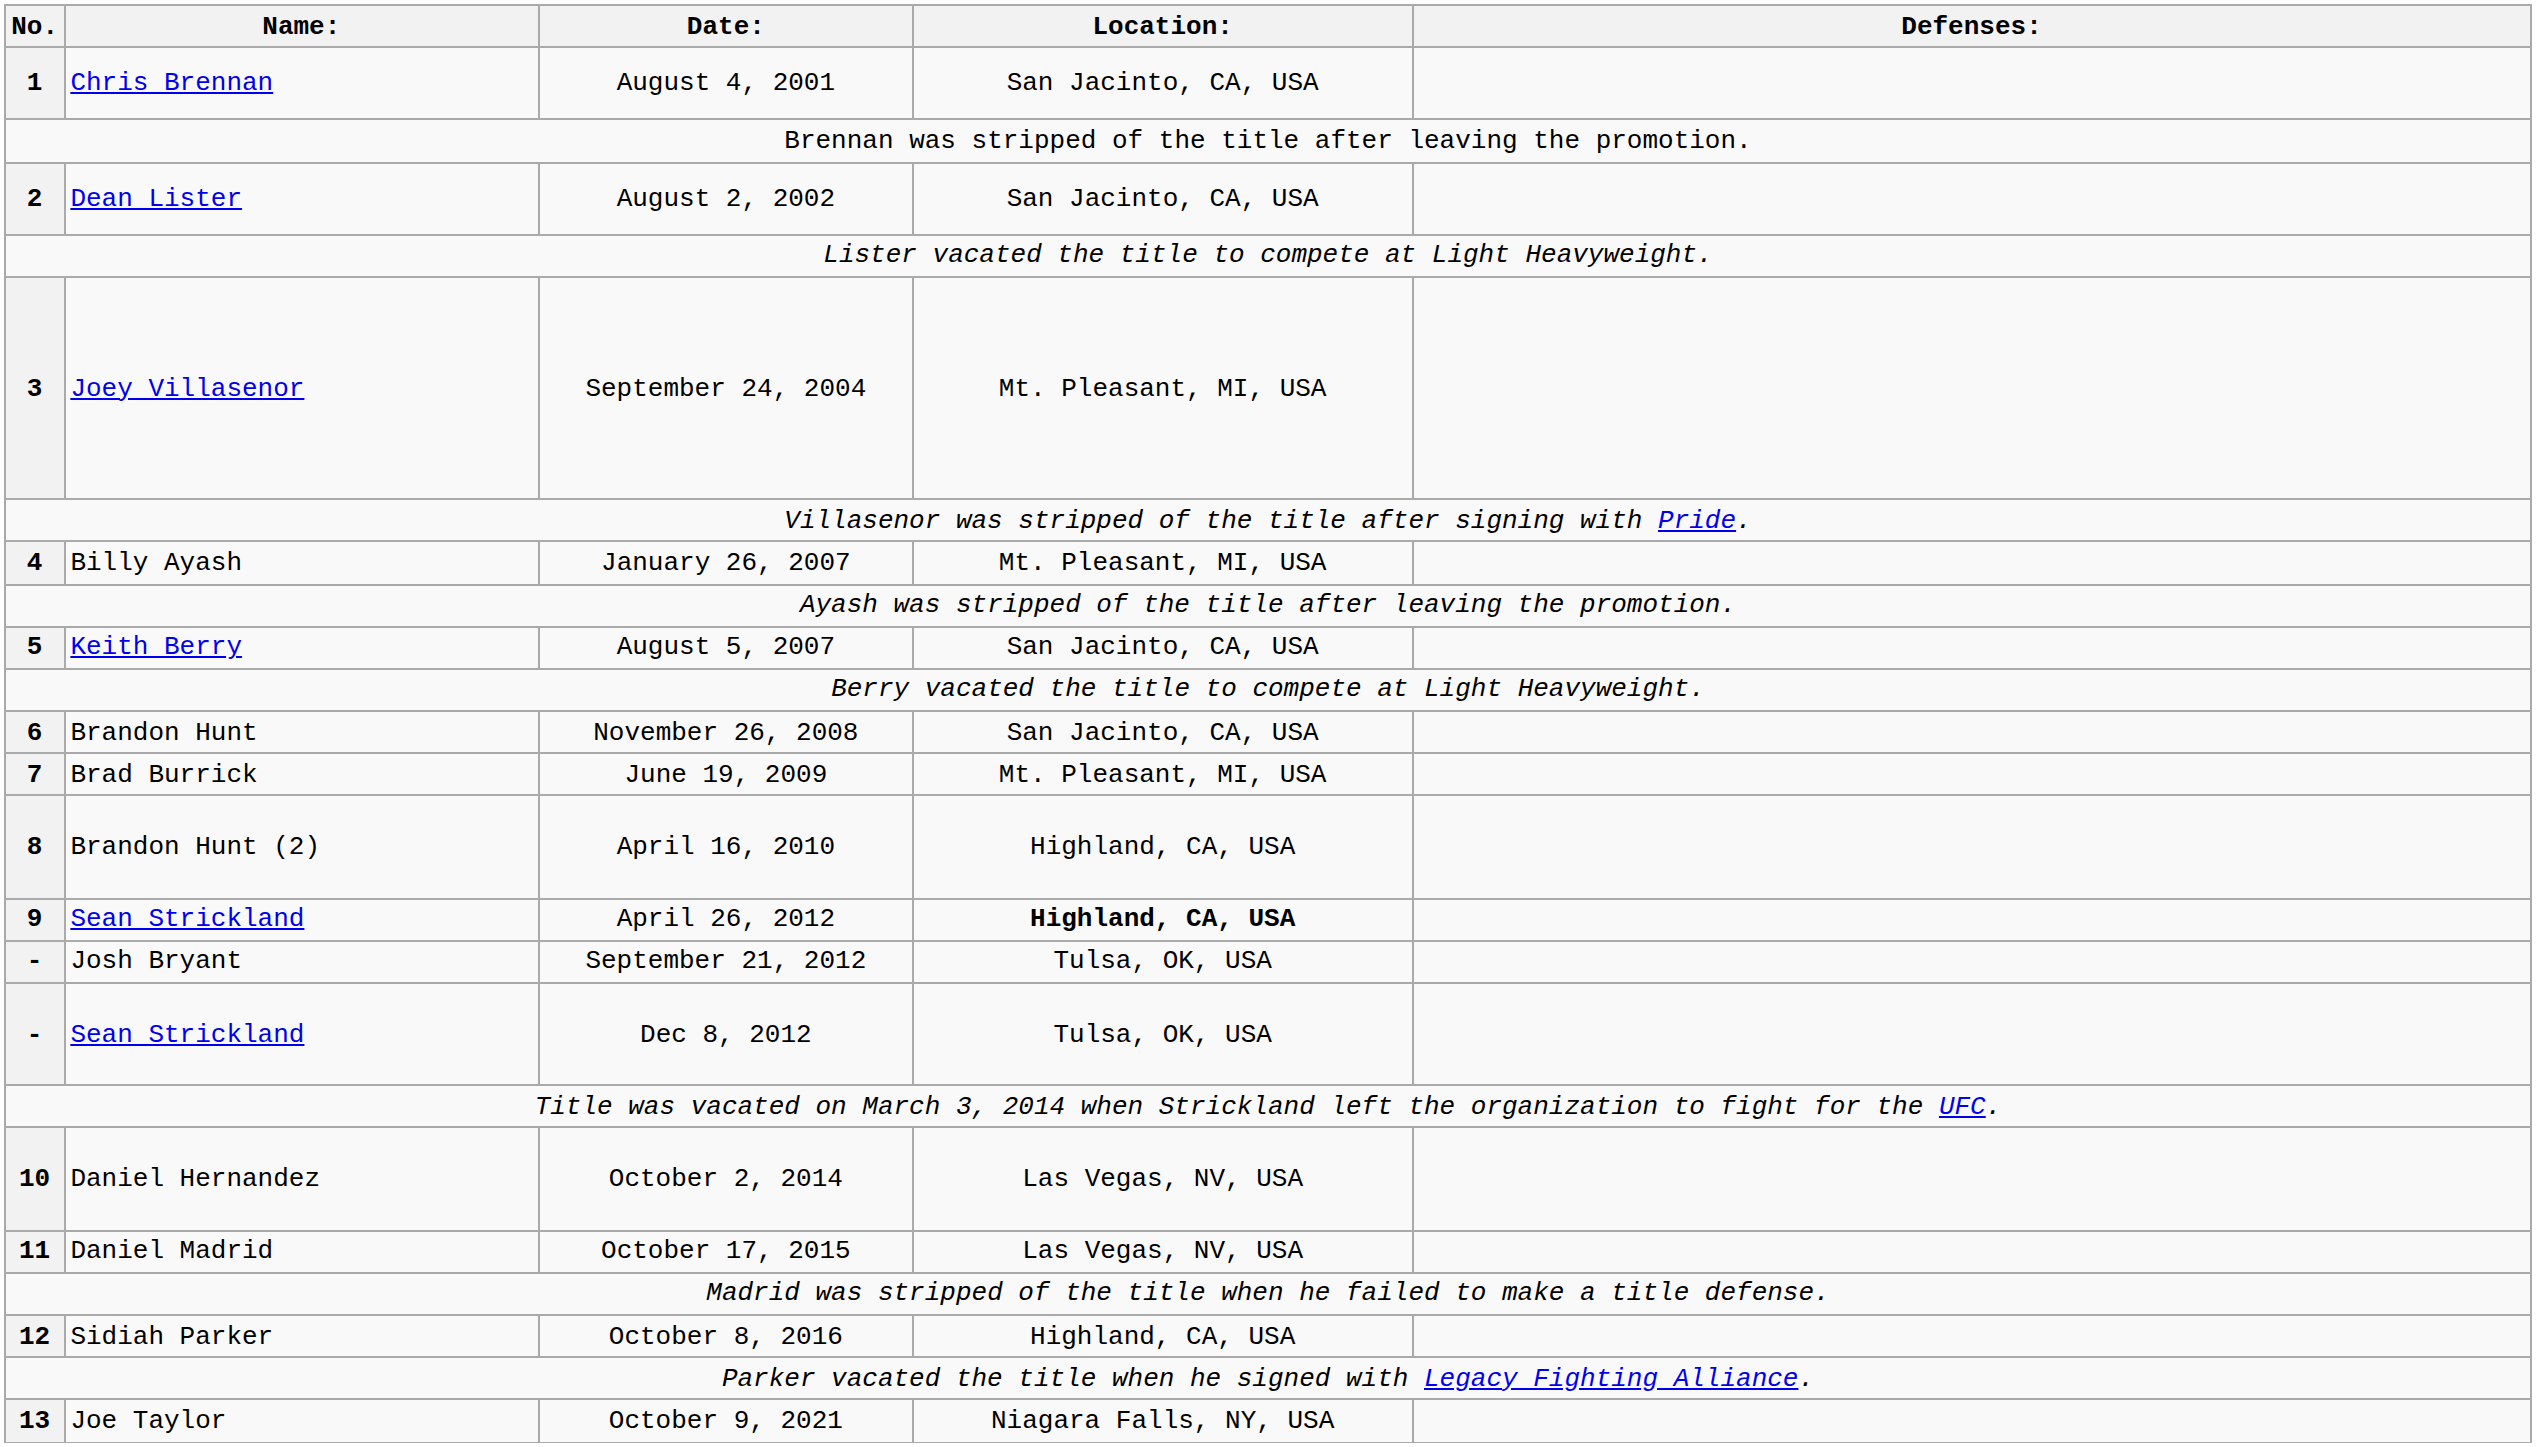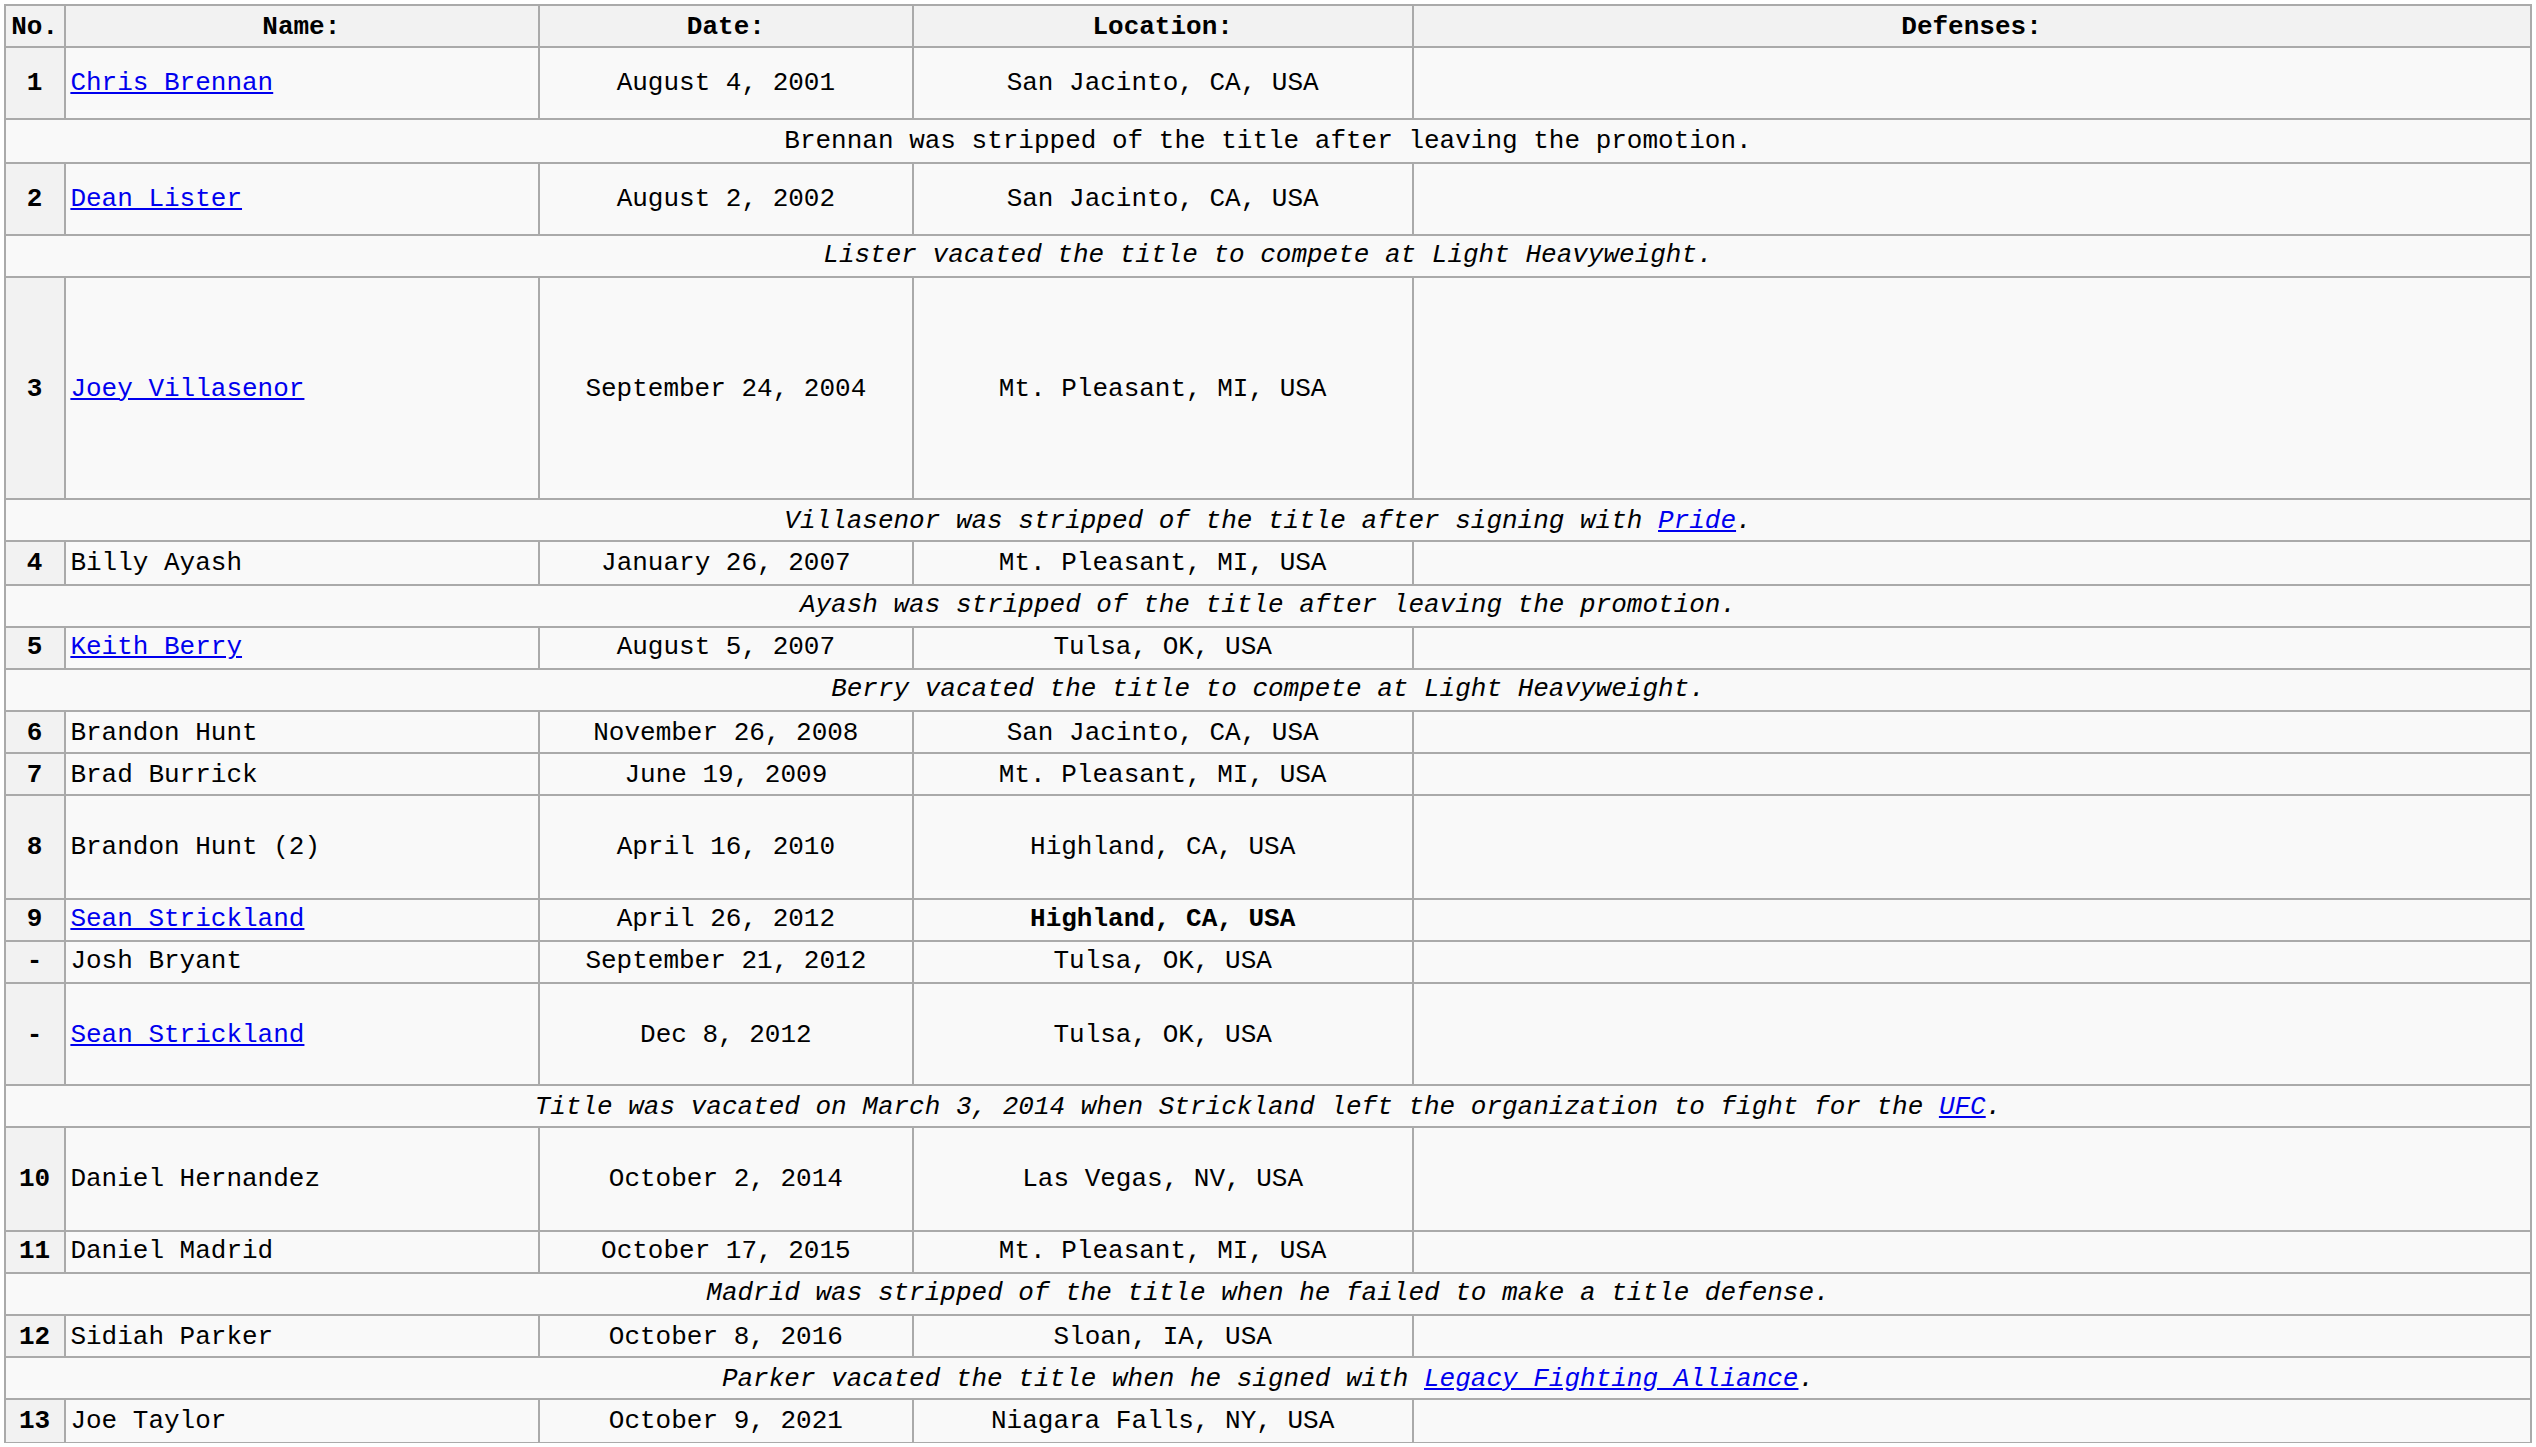(1163, 648) San Jacinto, CA, USA -> (1163, 648) Tulsa, OK, USA
(1163, 1251) Las Vegas, NV, USA -> (1163, 1251) Mt. Pleasant, MI, USA
(1163, 1336) Highland, CA, USA -> (1163, 1336) Sloan, IA, USA
